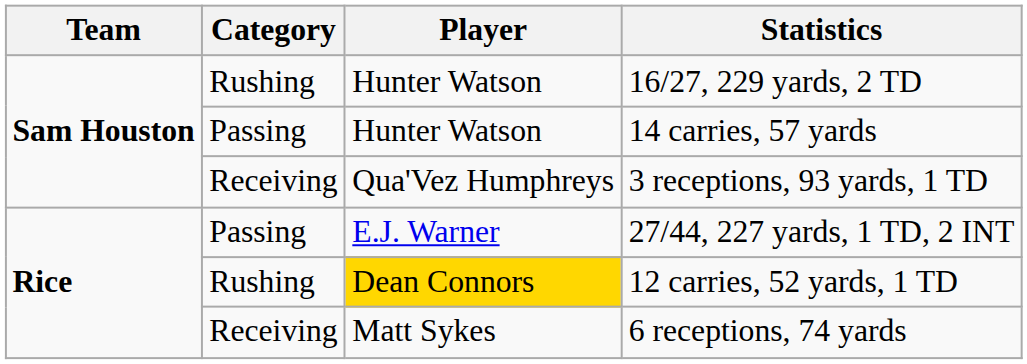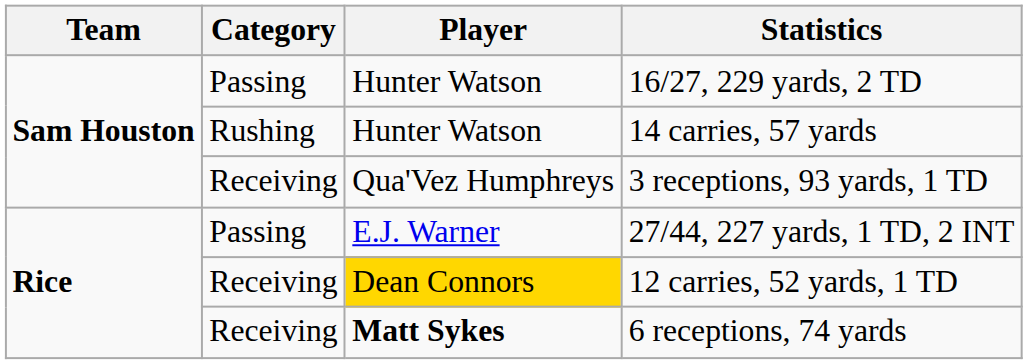(262, 80) Rushing -> (258, 80) Passing
(258, 130) Passing -> (262, 130) Rushing
(262, 281) Rushing -> (273, 281) Receiving
(424, 331) normal -> (428, 331) bold
